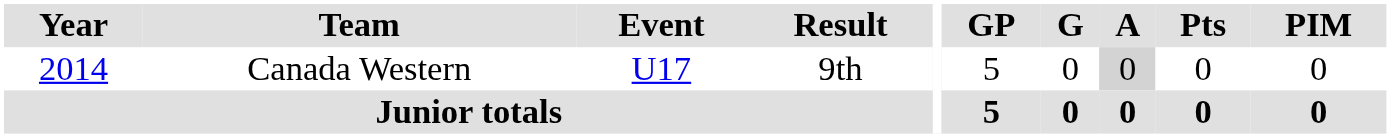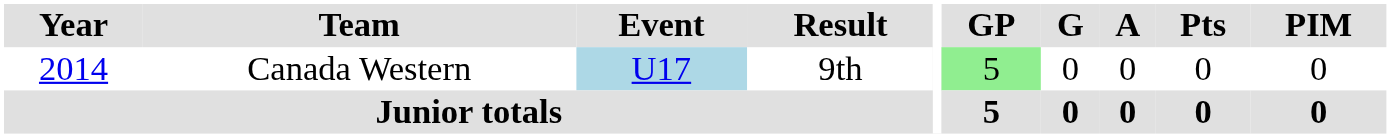(661, 68) no background -> (661, 68) lightblue background
(991, 68) no background -> (991, 68) lightgreen background
(1128, 68) lightgrey background -> (1128, 68) no background
